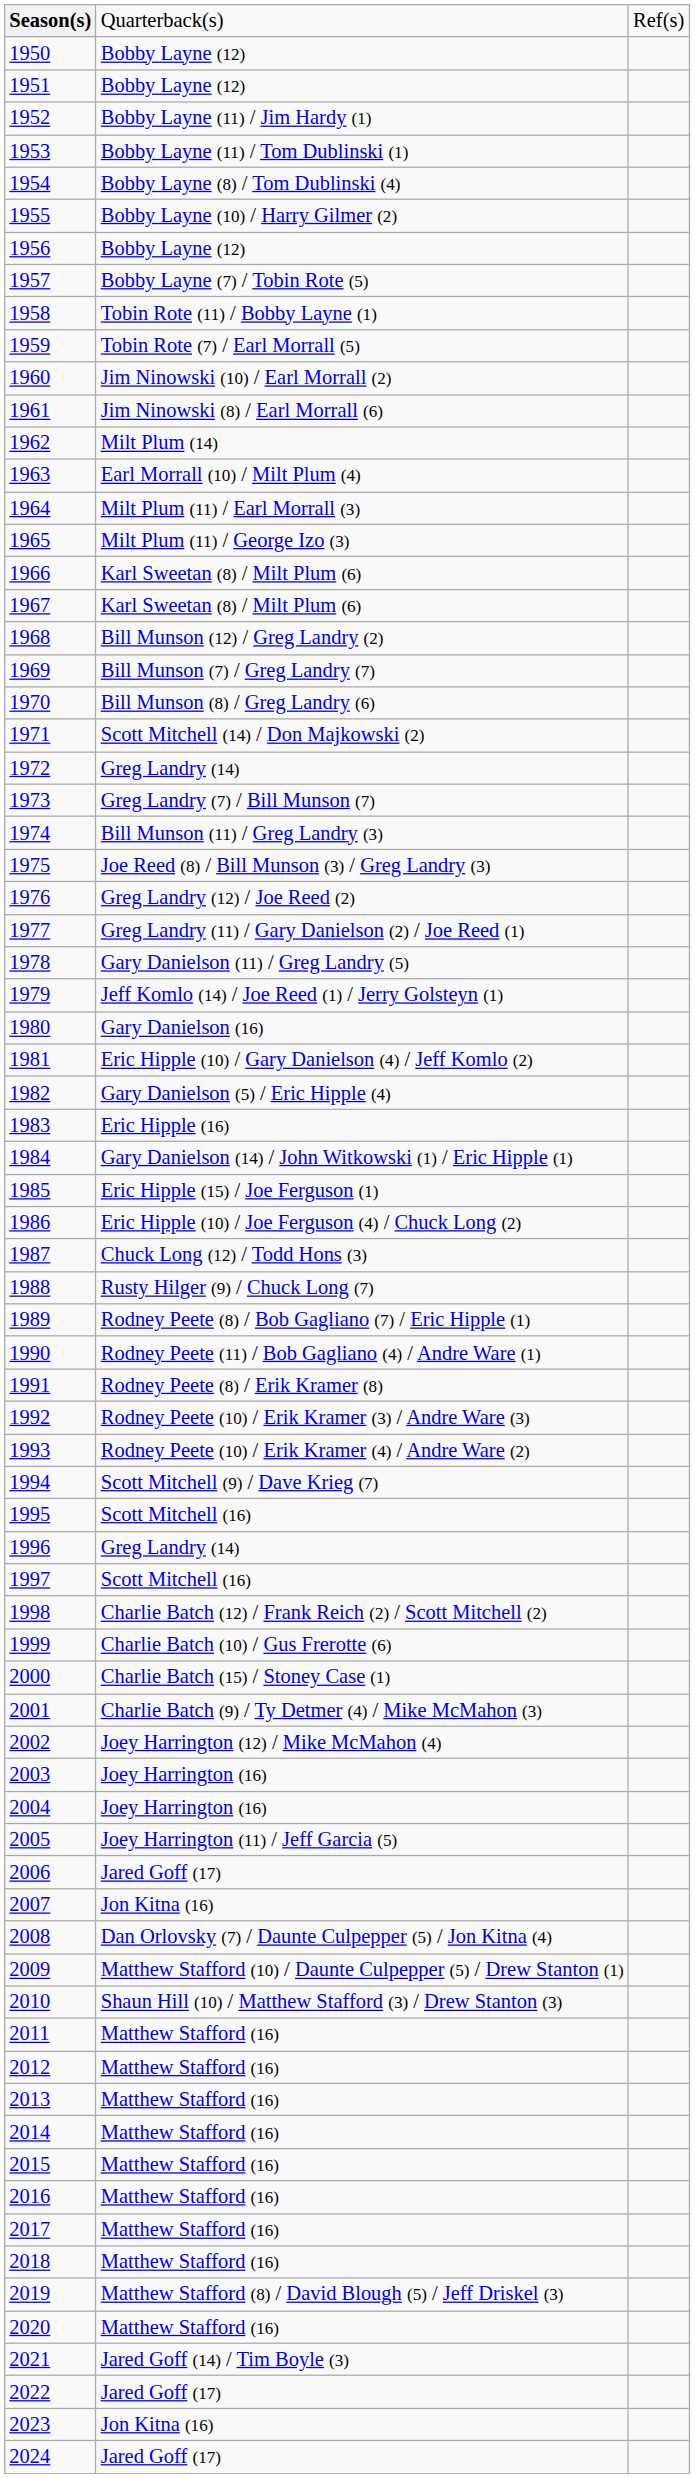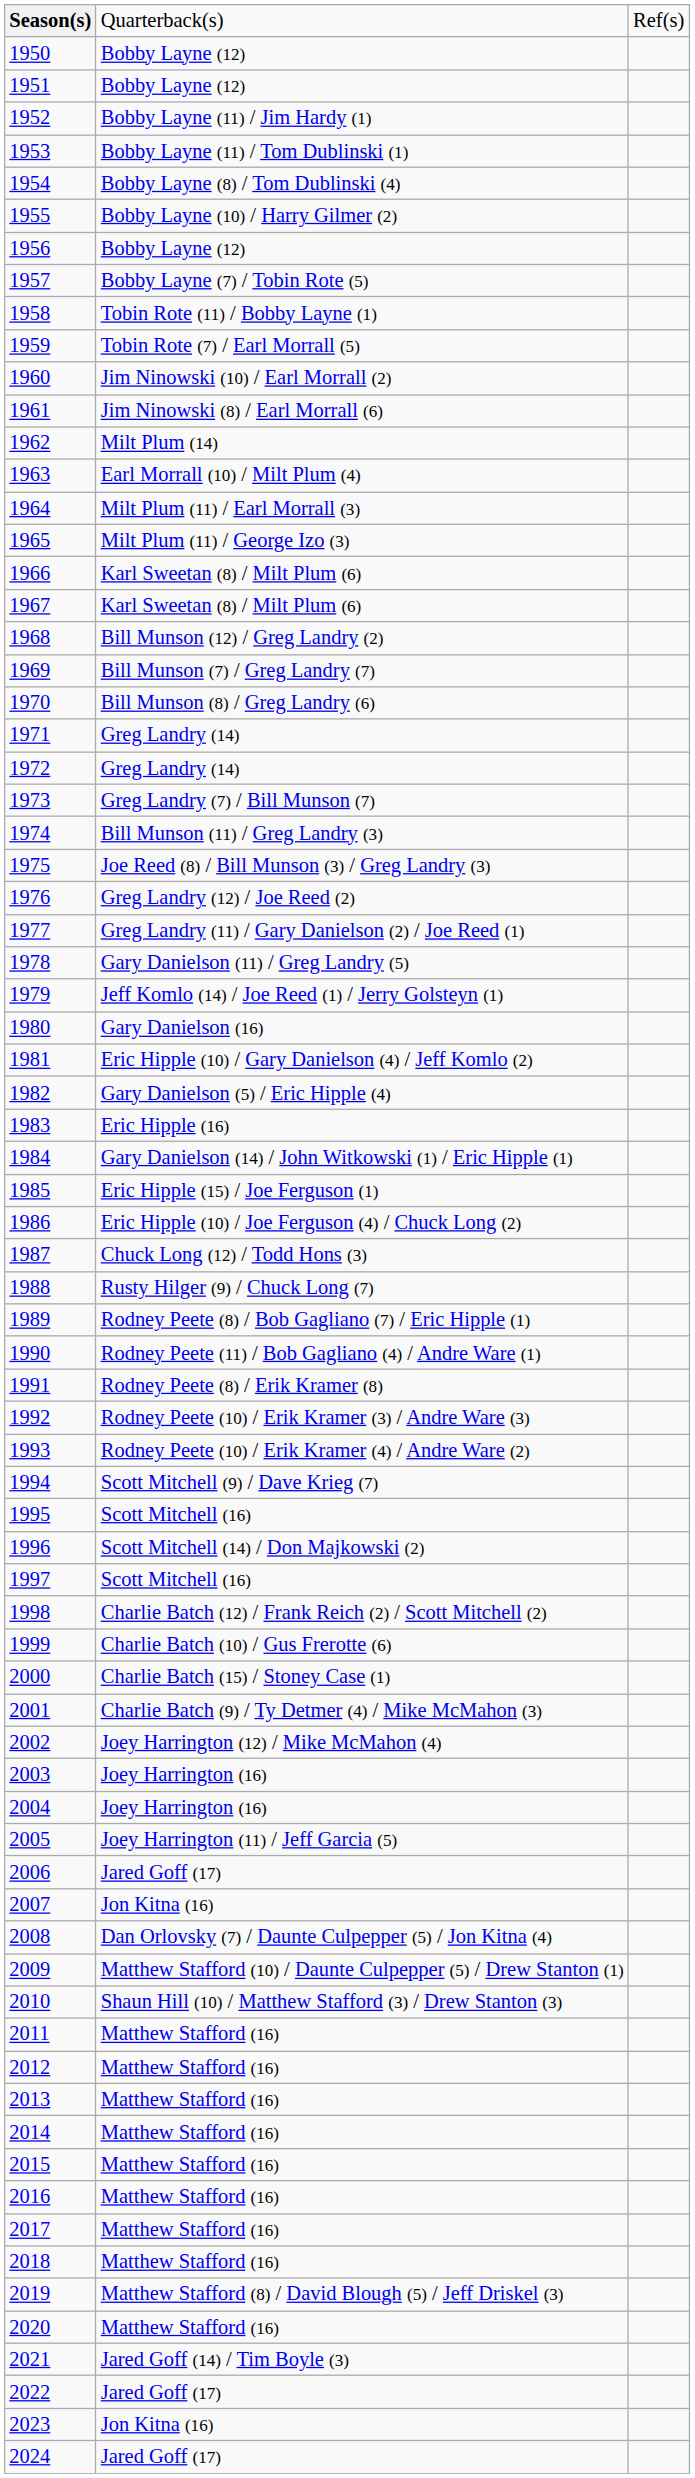(263, 735) Scott Mitchell (14) / Don Majkowski (2) -> (170, 735) Greg Landry (14)
(170, 1547) Greg Landry (14) -> (263, 1547) Scott Mitchell (14) / Don Majkowski (2)
